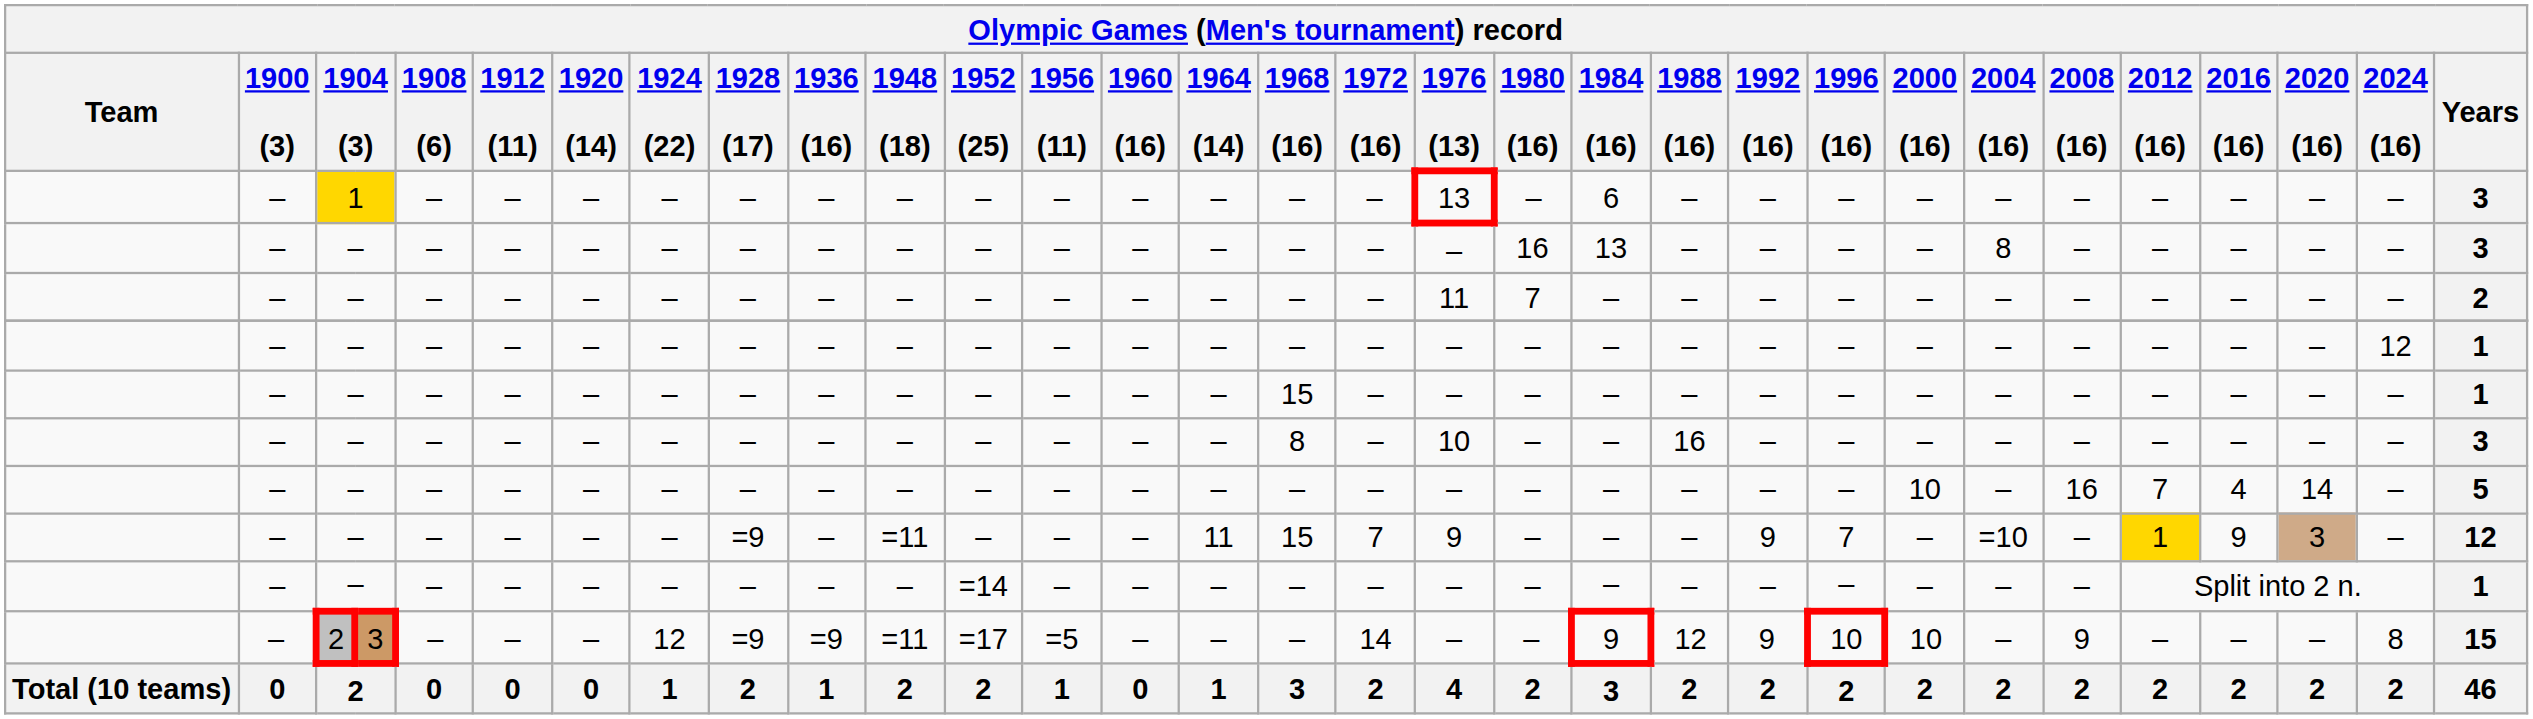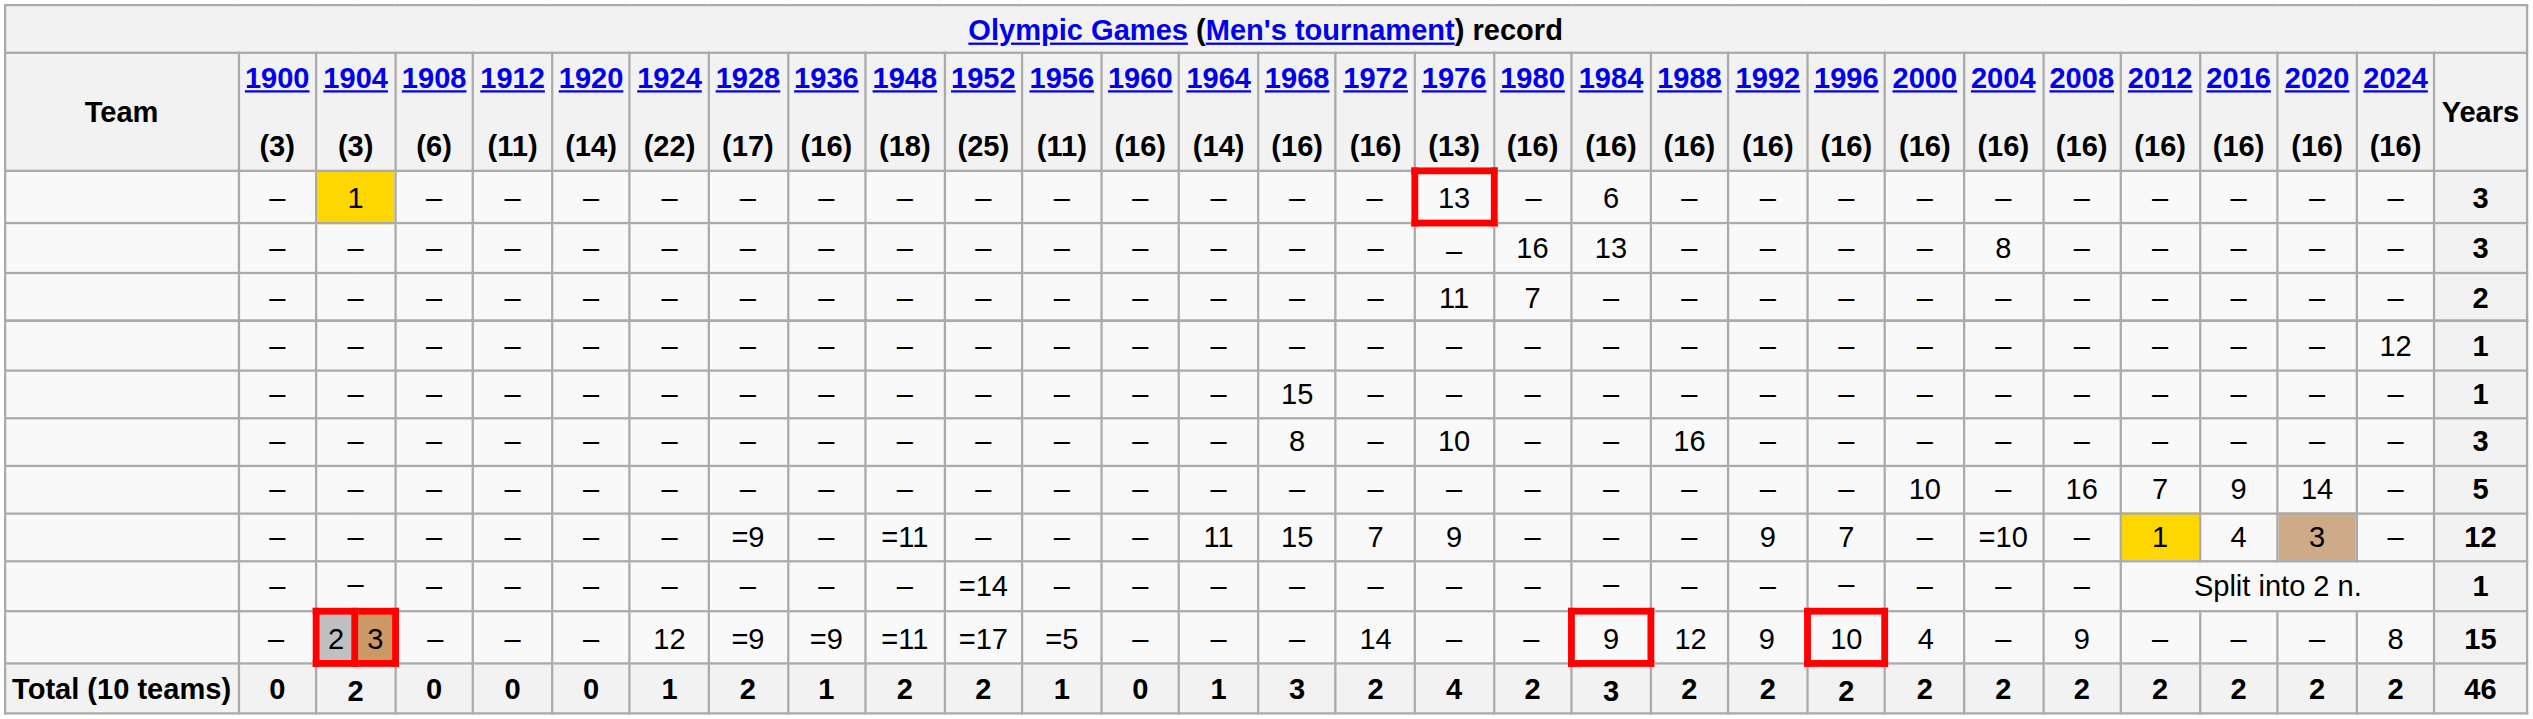(2239, 489) 4 -> (2239, 489) 9
(2239, 537) 9 -> (2239, 537) 4
(1926, 637) 10 -> (1926, 637) 4
